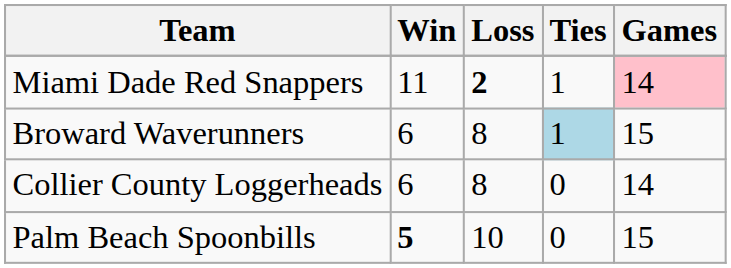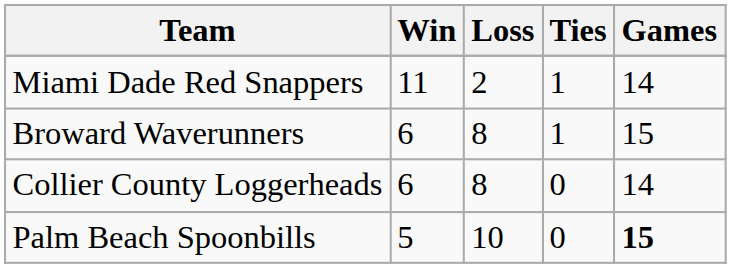(479, 81) bold -> (479, 81) normal
(638, 81) pink background -> (638, 81) no background
(558, 133) lightblue background -> (558, 133) no background
(405, 236) bold -> (405, 236) normal
(638, 236) normal -> (638, 236) bold
